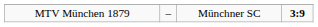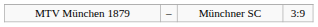(297, 13) bold -> (298, 13) normal
